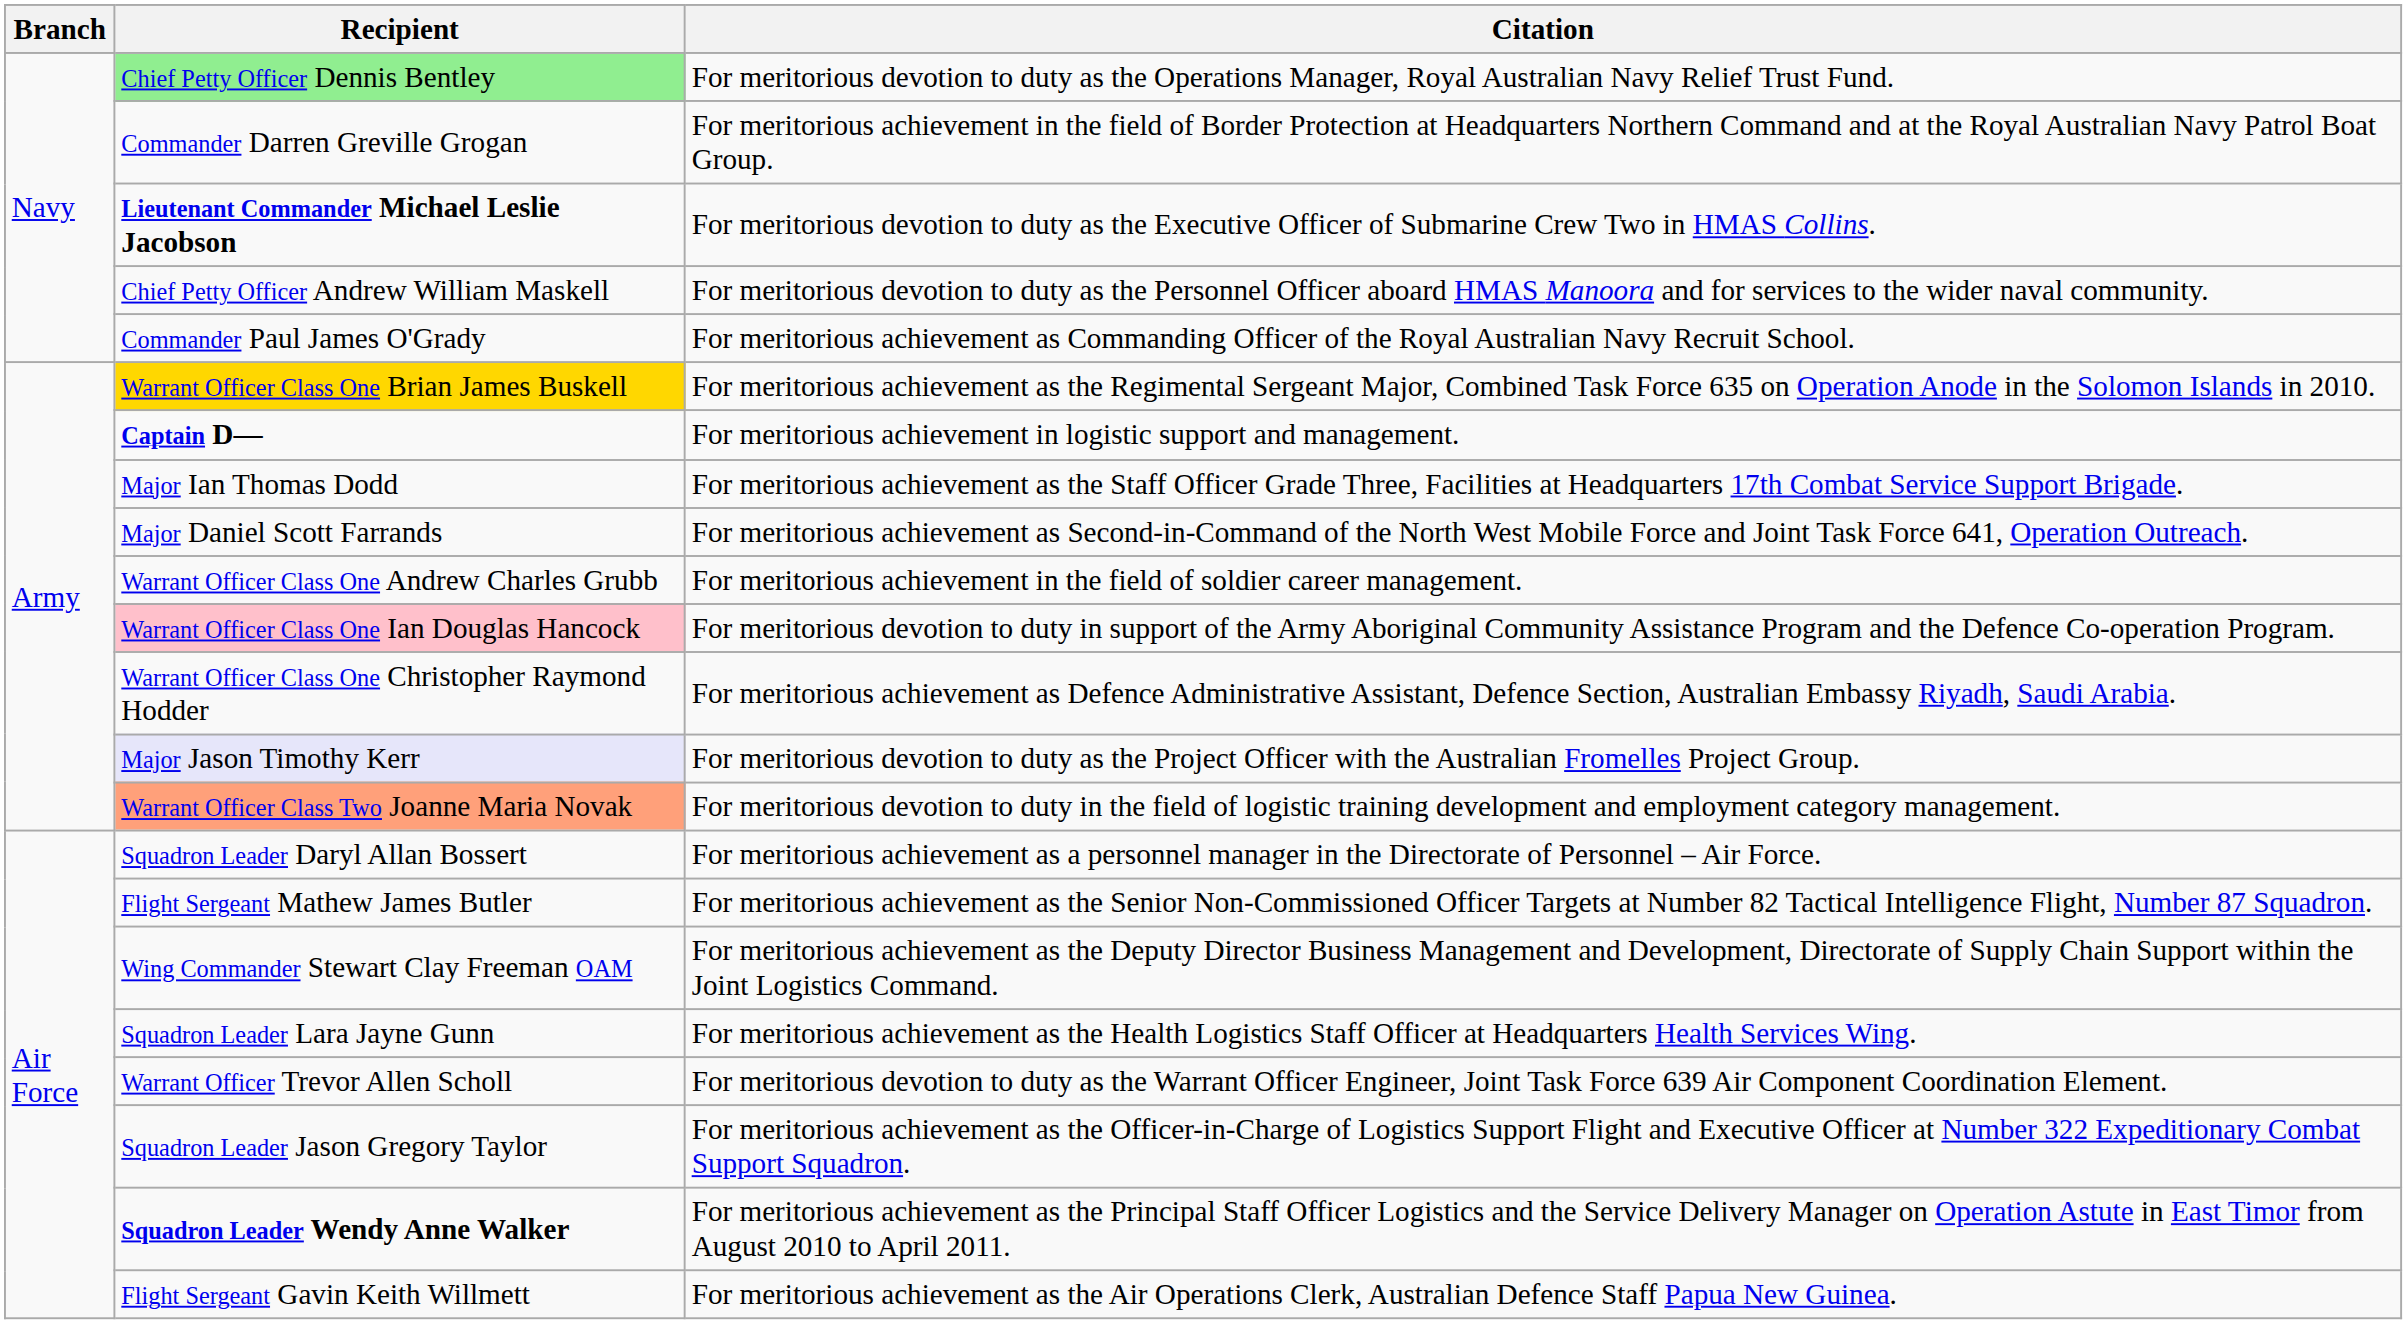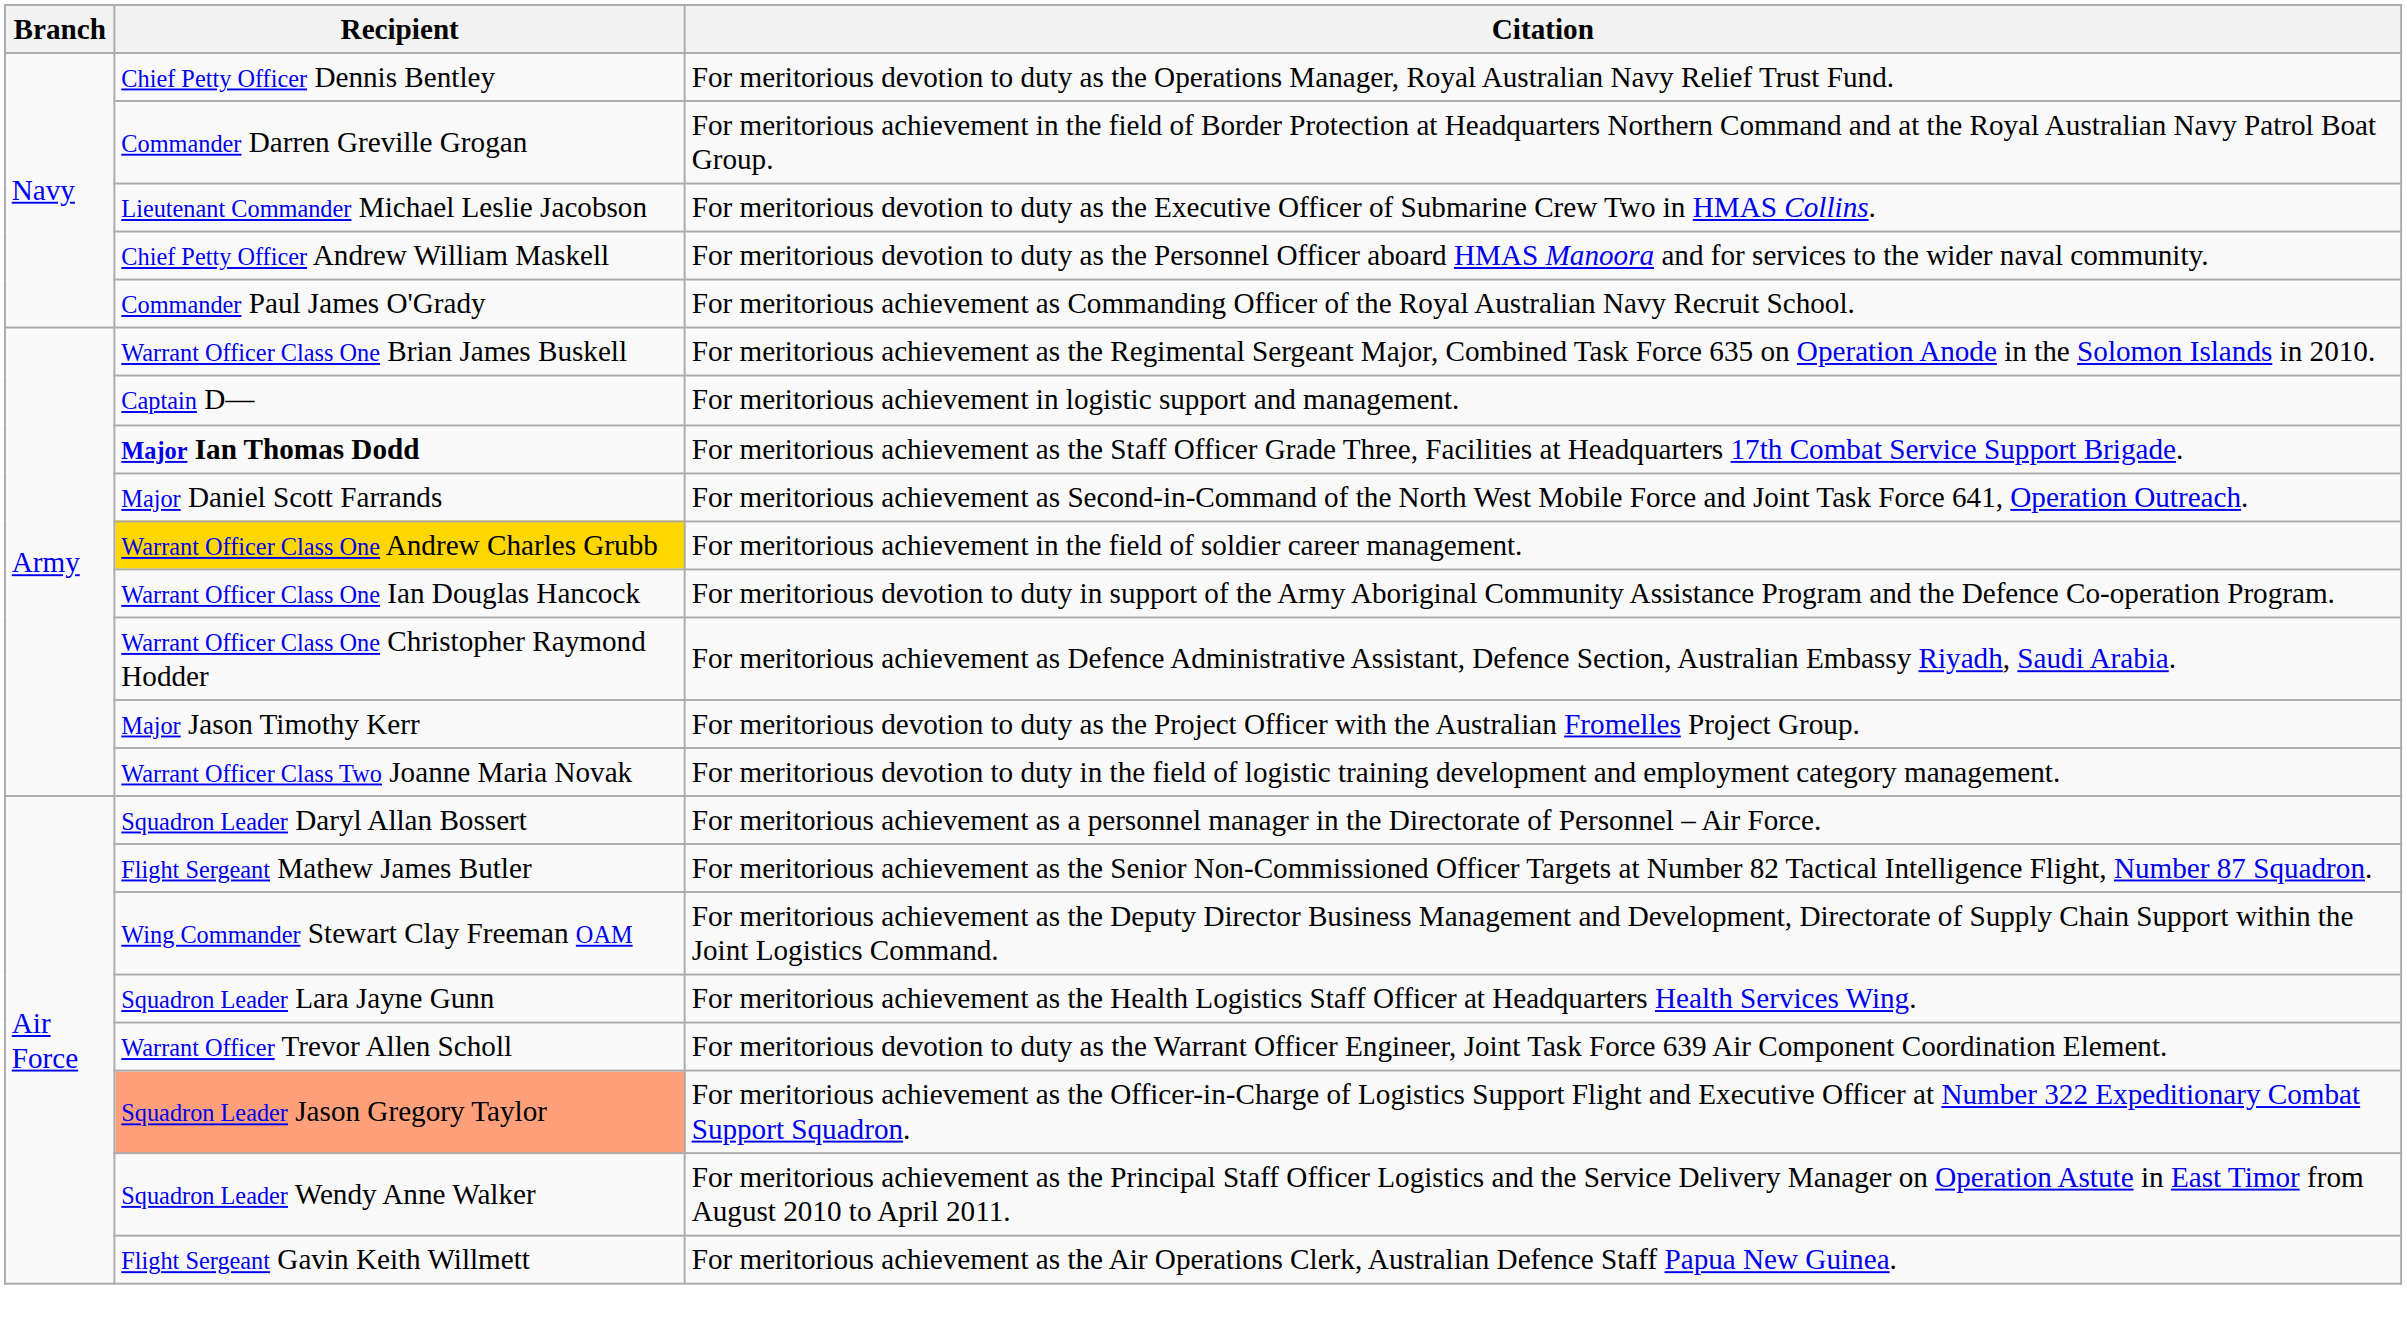(308, 76) lightgreen background -> (308, 76) no background
(340, 224) bold -> (384, 207) normal
(374, 386) gold background -> (374, 352) no background
(192, 434) bold -> (188, 400) normal
(260, 482) normal -> (270, 448) bold
(390, 579) no background -> (390, 544) gold background
(381, 627) pink background -> (381, 592) no background
(270, 757) lavender background -> (270, 723) no background
(377, 806) lightsalmon background -> (377, 771) no background
(334, 1146) no background -> (334, 1112) lightsalmon background
(345, 1229) bold -> (328, 1194) normal
